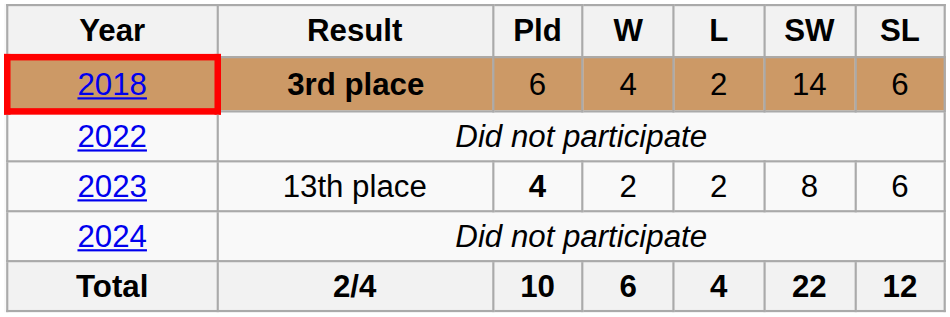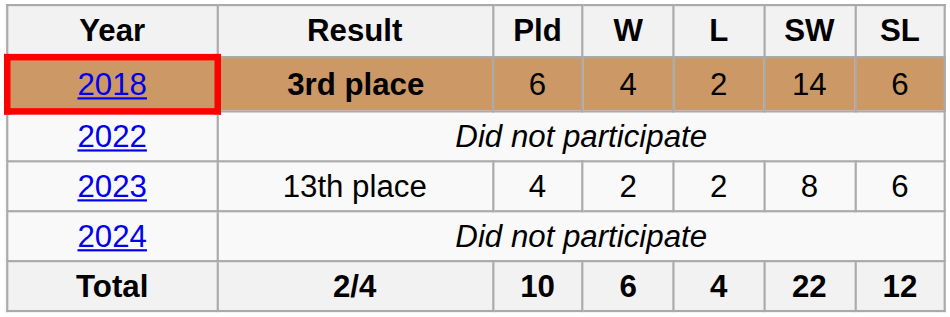(538, 187) bold -> (538, 187) normal
